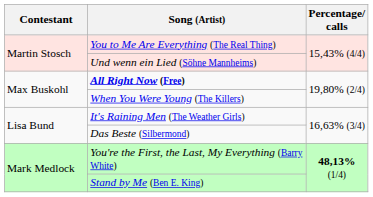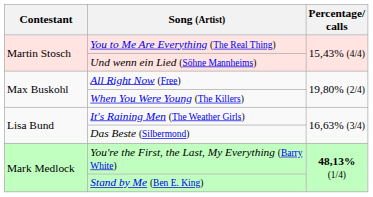(137, 80) bold -> (135, 80) normal
